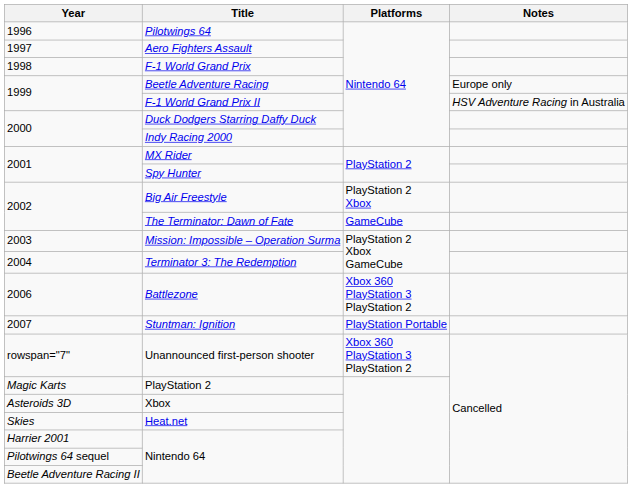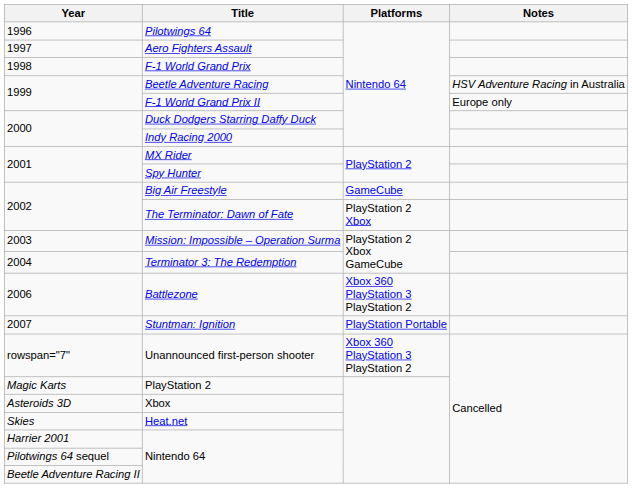(482, 84) Europe only -> (539, 84) HSV Adventure Racing in Australia
(539, 102) HSV Adventure Racing in Australia -> (482, 102) Europe only
(379, 197) PlayStation 2 Xbox -> (374, 191) GameCube
(374, 221) GameCube -> (379, 215) PlayStation 2 Xbox
